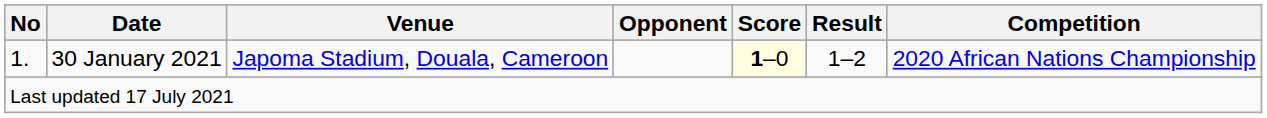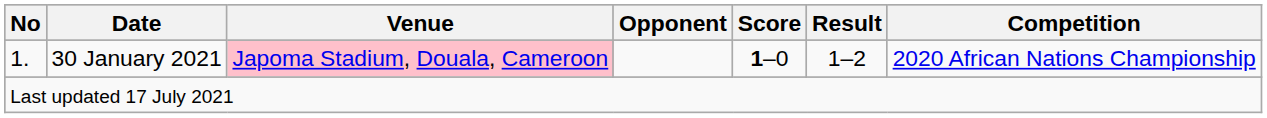(420, 58) no background -> (420, 58) pink background
(769, 58) lightyellow background -> (769, 58) no background
